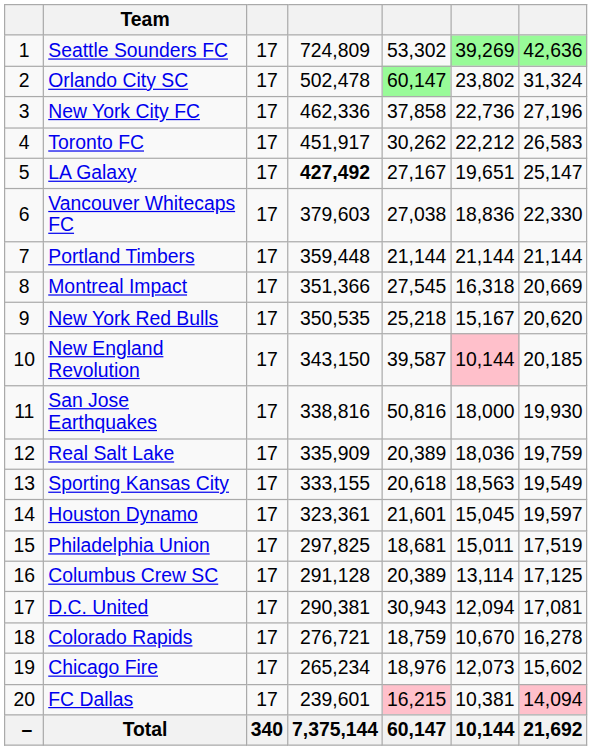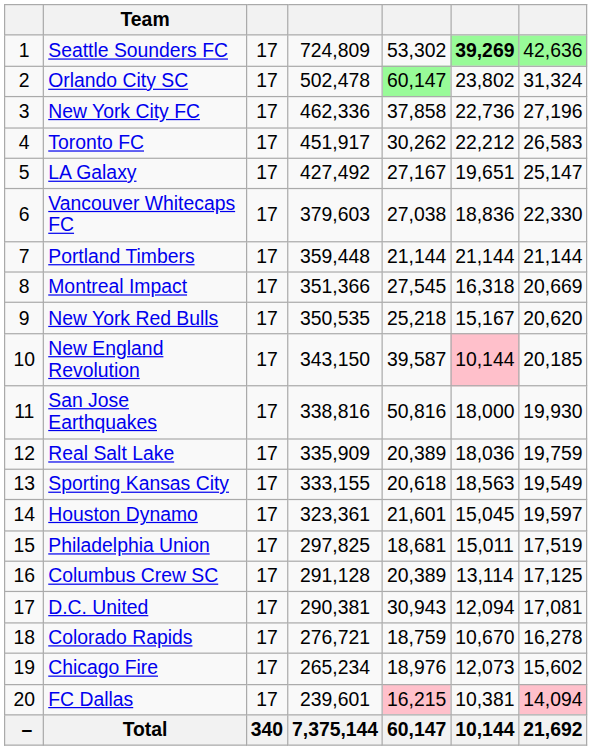(485, 50) normal -> (485, 50) bold
(335, 173) bold -> (335, 173) normal
